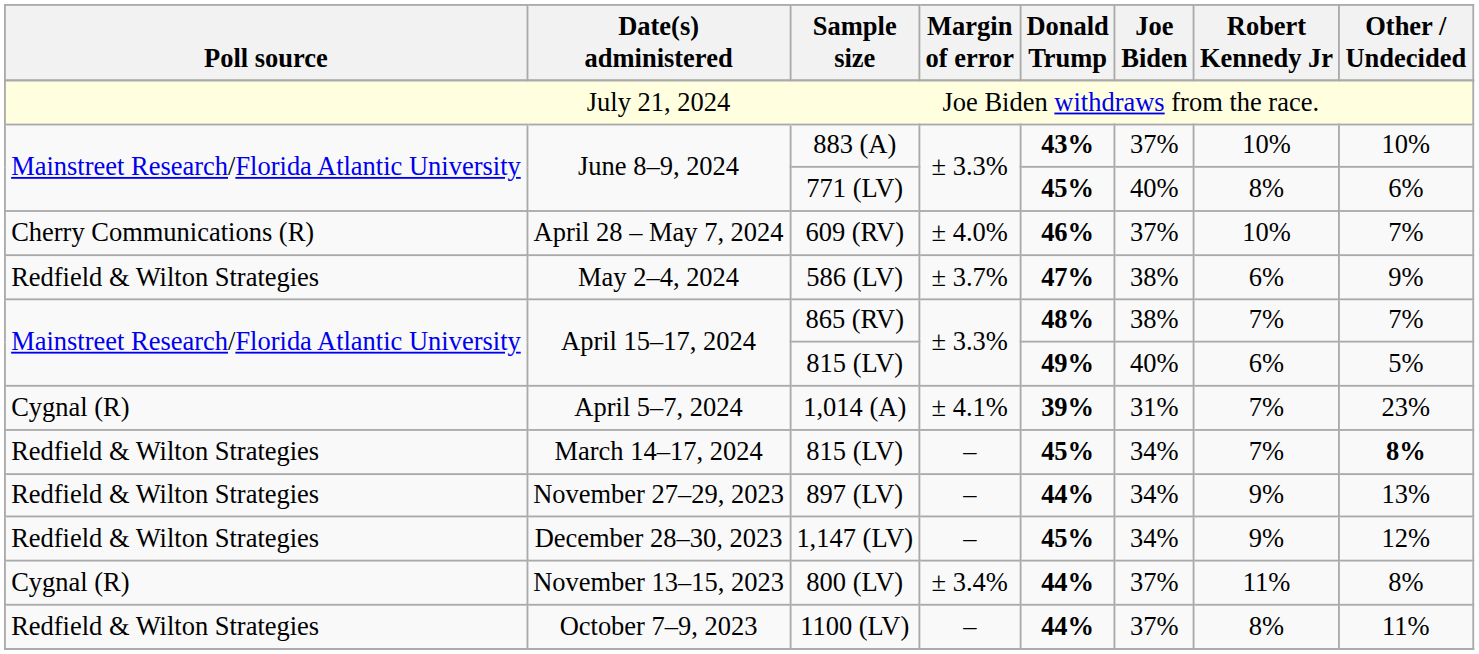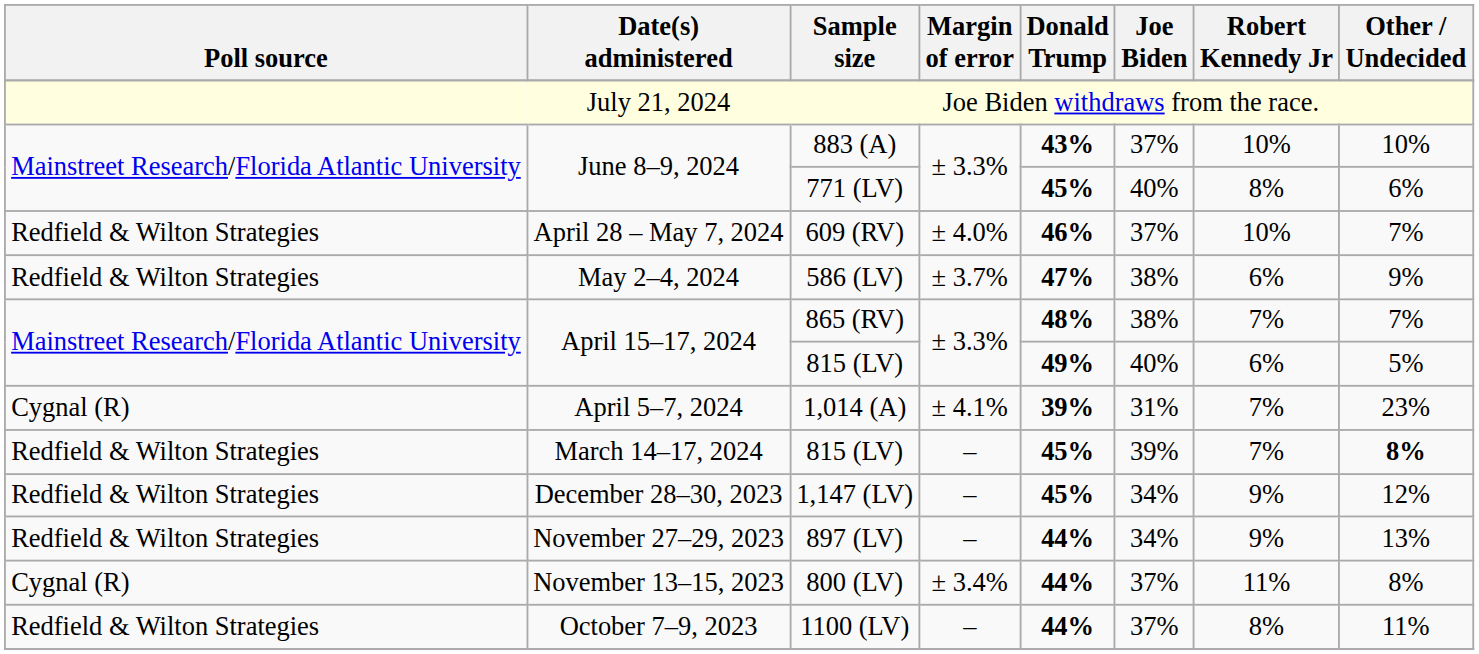(163, 232) Cherry Communications (R) -> (165, 232) Redfield & Wilton Strategies
(1154, 451) 34% -> (1154, 451) 39%
rows swapped: (659, 538) <-> (659, 495)
